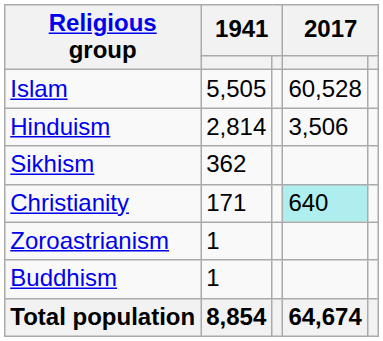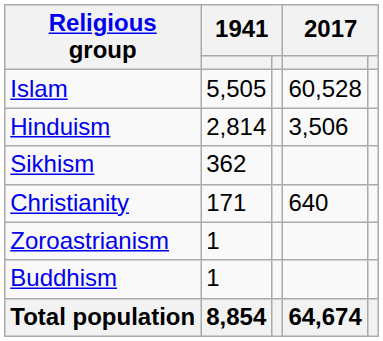(308, 202) paleturquoise background -> (308, 202) no background
